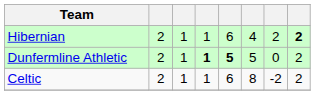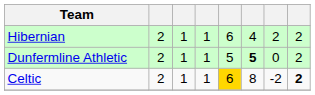(299, 36) bold -> (299, 36) normal
(207, 57) bold -> (207, 57) normal
(230, 57) bold -> (230, 57) normal
(253, 57) normal -> (253, 57) bold
(230, 79) no background -> (230, 79) gold background
(299, 79) normal -> (299, 79) bold
